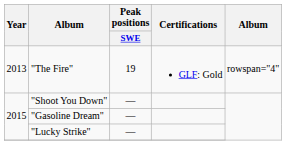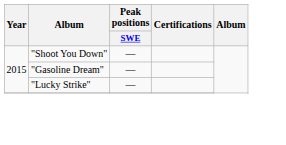- row: (52, 69)
